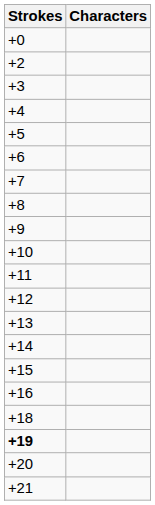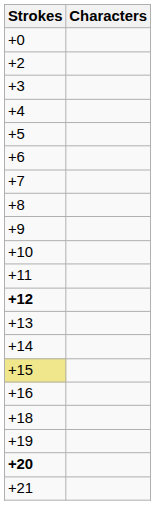(21, 299) normal -> (21, 299) bold
(21, 370) no background -> (21, 370) khaki background
(21, 441) bold -> (21, 441) normal
(21, 464) normal -> (21, 464) bold
